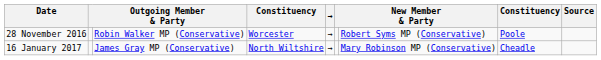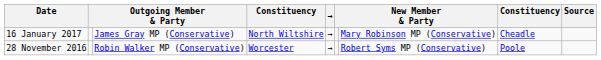rows swapped: (46, 34) <-> (44, 48)
